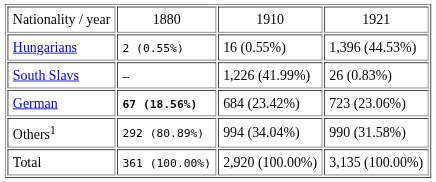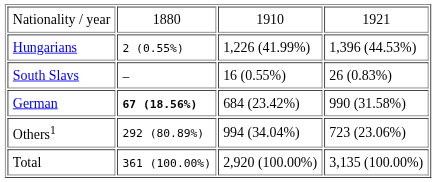(254, 47) 16 (0.55%) -> (267, 47) 1,226 (41.99%)
(267, 75) 1,226 (41.99%) -> (254, 75) 16 (0.55%)
(368, 103) 723 (23.06%) -> (368, 103) 990 (31.58%)
(368, 132) 990 (31.58%) -> (368, 132) 723 (23.06%)
